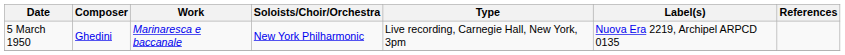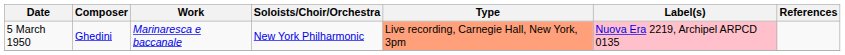(481, 36) no background -> (481, 36) lightsalmon background
(676, 36) no background -> (676, 36) pink background
